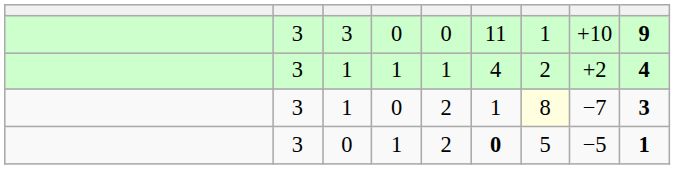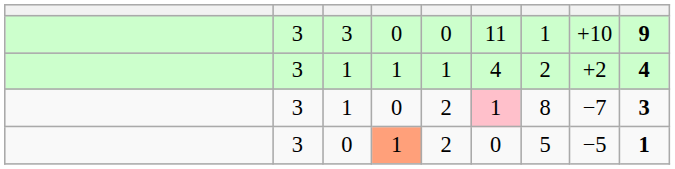(496, 108) no background -> (496, 108) pink background
(545, 108) lightyellow background -> (545, 108) no background
(397, 145) no background -> (397, 145) lightsalmon background
(496, 145) bold -> (496, 145) normal
